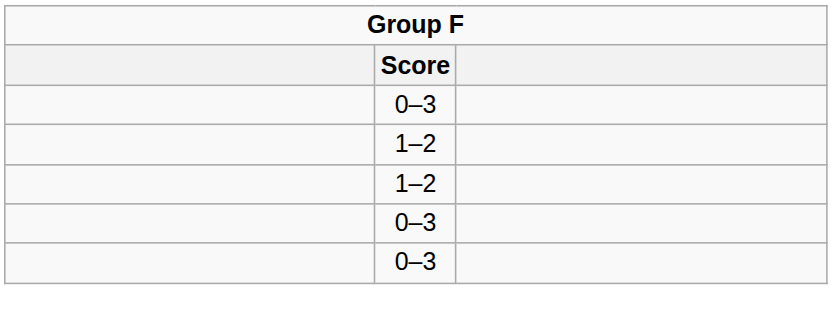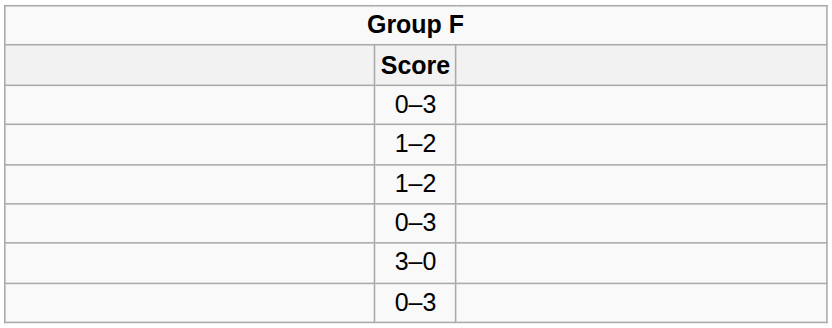+ row: (190, 263)
